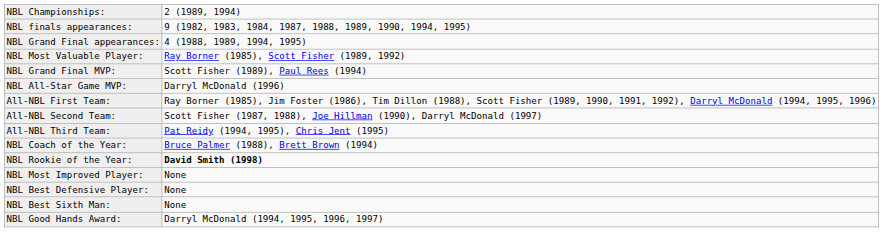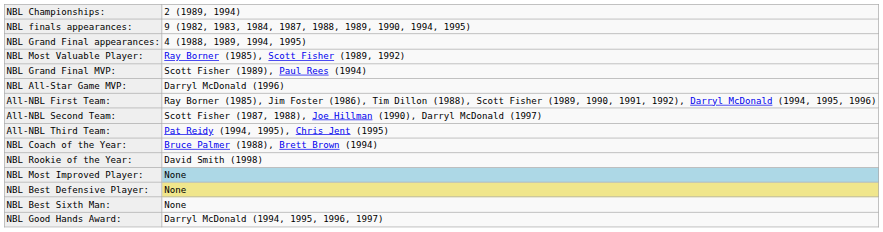(214, 160) bold -> (214, 160) normal
(175, 175) no background -> (175, 175) lightblue background
(175, 190) no background -> (175, 190) khaki background
